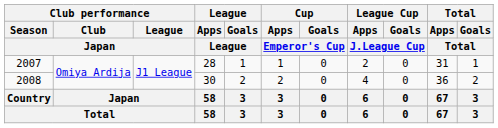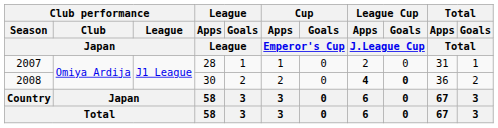(365, 81) normal -> (365, 81) bold
(405, 81) normal -> (405, 81) bold
